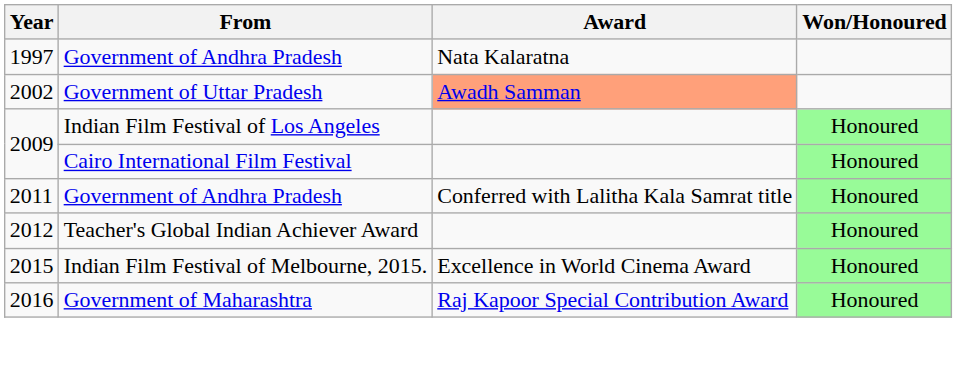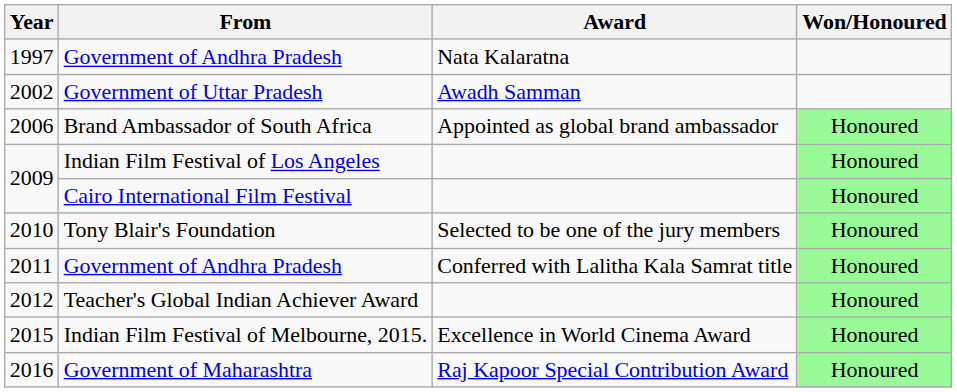(509, 91) lightsalmon background -> (509, 91) no background
+ row: (32, 126)
+ row: (32, 230)
